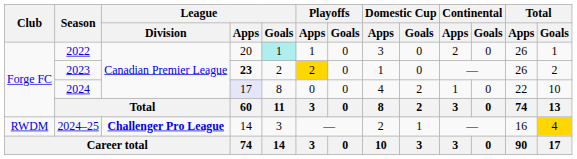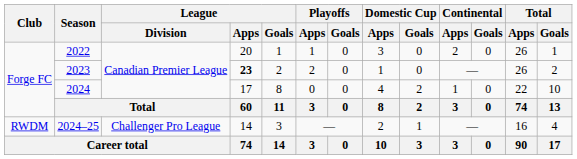(279, 51) paleturquoise background -> (279, 51) no background
(312, 70) gold background -> (312, 70) no background
(246, 88) lavender background -> (246, 88) no background
(166, 126) bold -> (166, 126) normal
(554, 126) gold background -> (554, 126) no background
